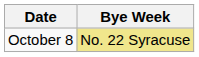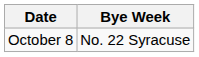(135, 40) khaki background -> (135, 40) no background
